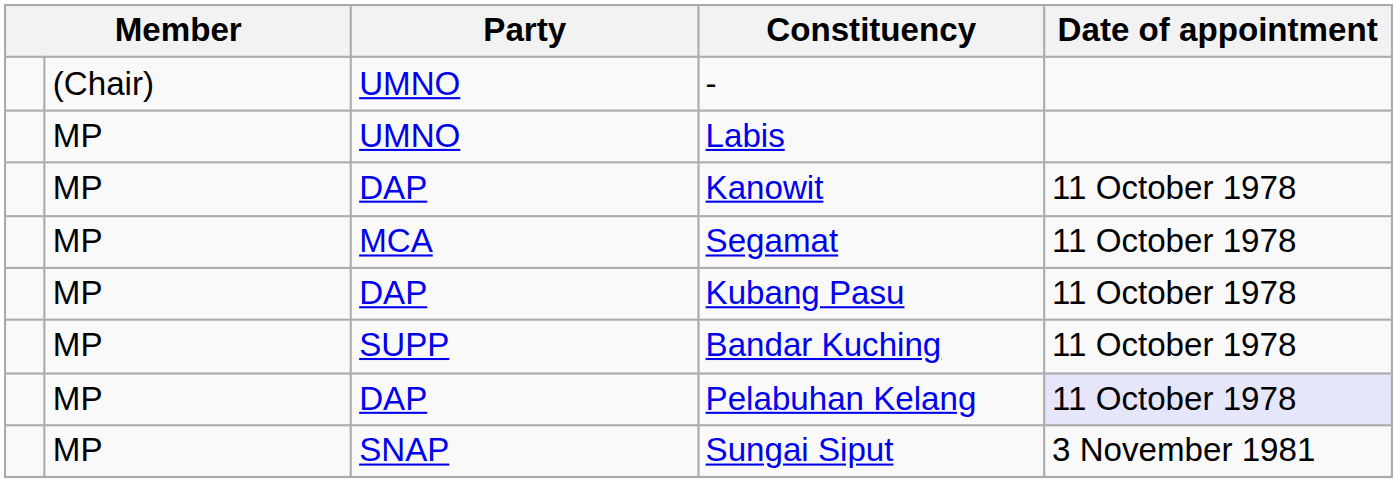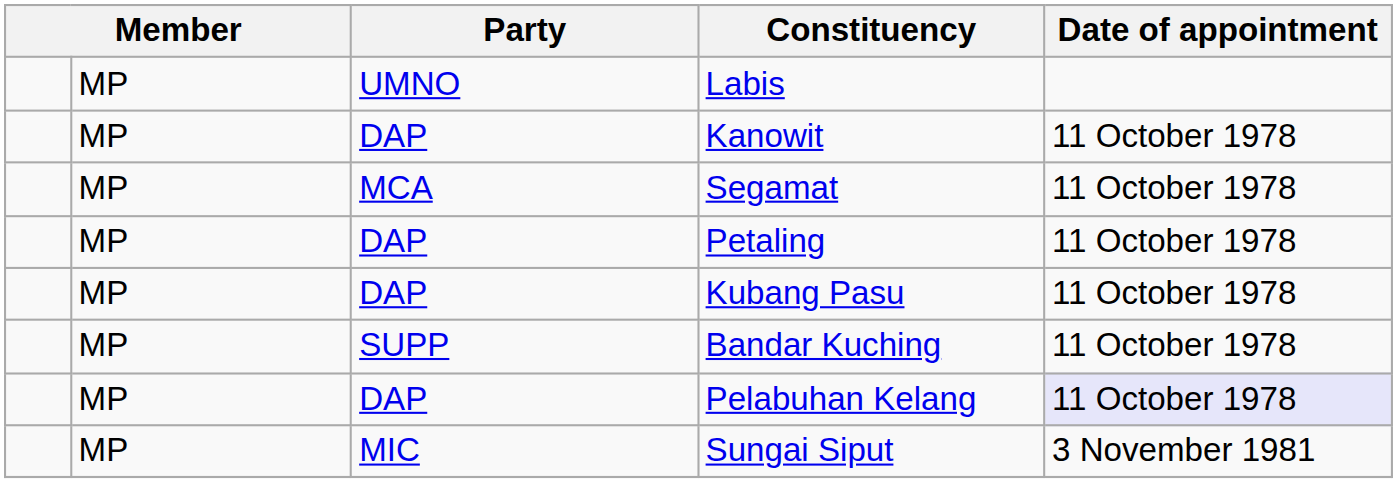- row: (711, 83)
+ row: (765, 240)
(404, 450) SNAP -> (389, 450) MIC
